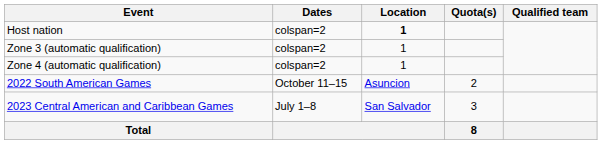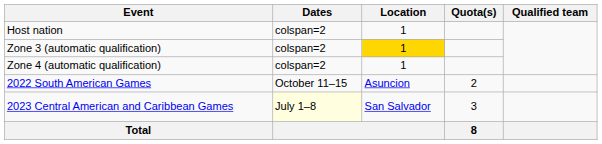(403, 30) bold -> (403, 30) normal
(403, 48) no background -> (403, 48) gold background
(296, 107) no background -> (296, 107) lightyellow background
